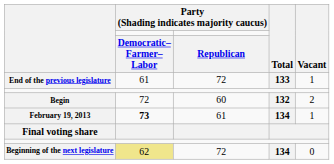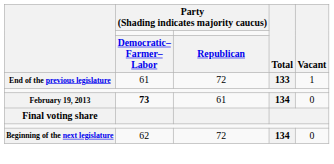- row: (60, 100)
(312, 116) 1 -> (312, 100) 0
(144, 151) khaki background -> (144, 136) no background
